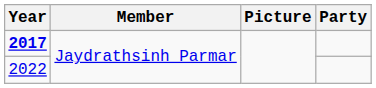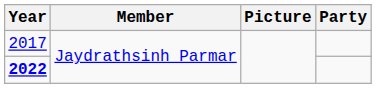(28, 44) bold -> (28, 44) normal
(28, 70) normal -> (28, 70) bold
